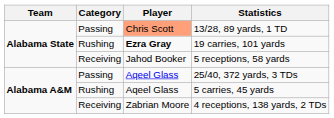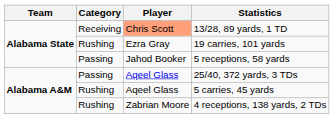(96, 28) Passing -> (100, 28) Receiving
(148, 43) bold -> (148, 43) normal
(100, 59) Receiving -> (96, 59) Passing
(100, 105) Receiving -> (96, 105) Rushing
